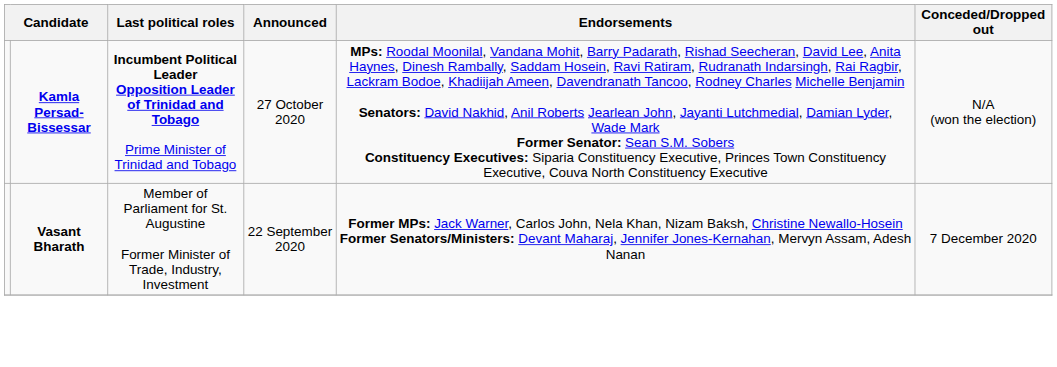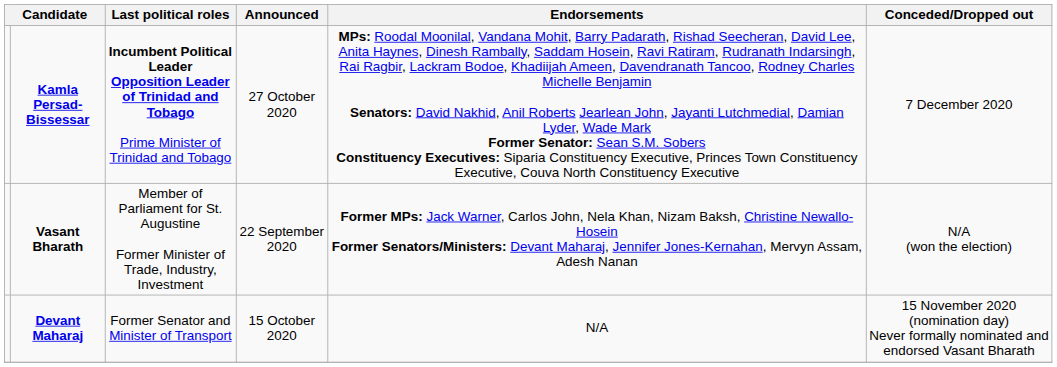(983, 112) N/A (won the election) -> (959, 104) 7 December 2020
(983, 239) 7 December 2020 -> (959, 239) N/A (won the election)
+ row: (58, 328)
